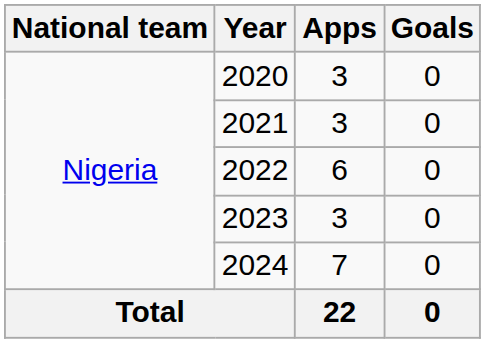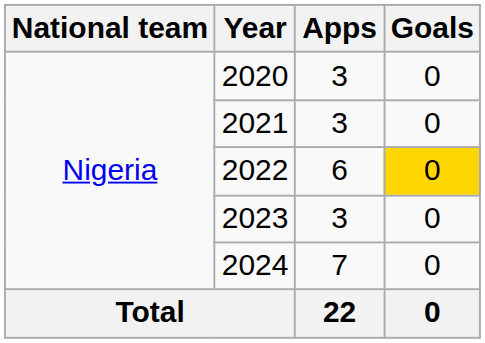(432, 170) no background -> (432, 170) gold background
